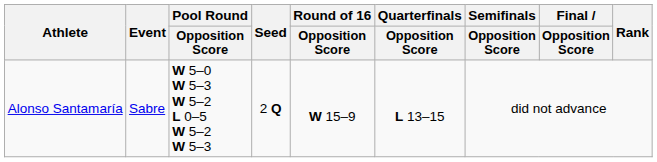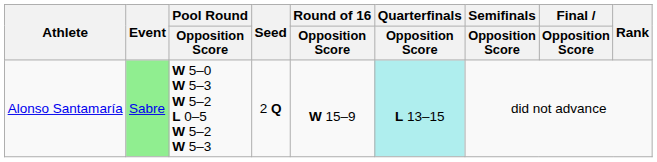(147, 109) no background -> (147, 109) lightgreen background
(420, 116) no background -> (420, 116) paleturquoise background
